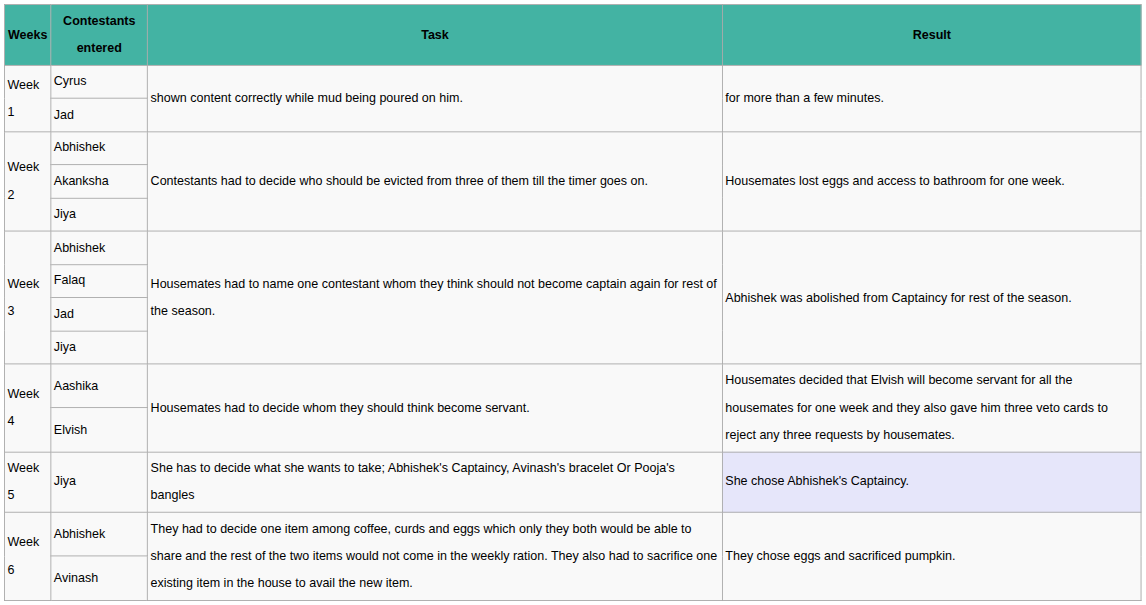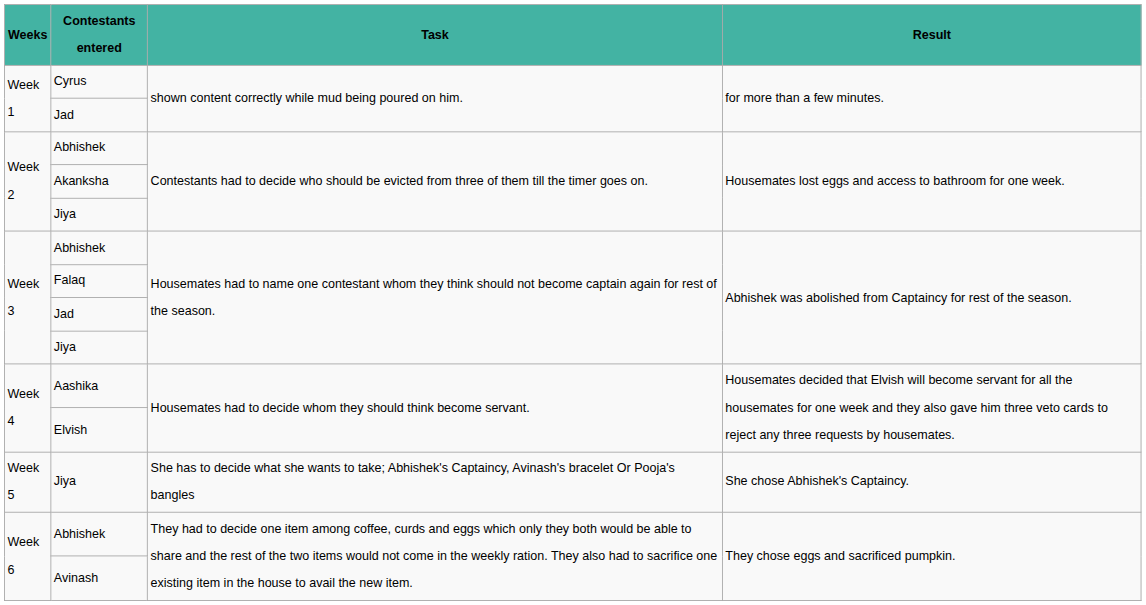(817, 481) lavender background -> (817, 481) no background
